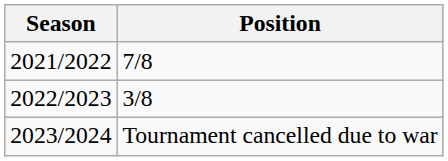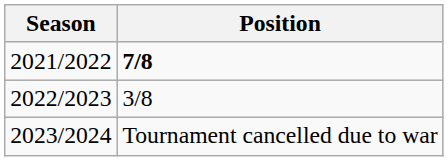(138, 60) normal -> (138, 60) bold
